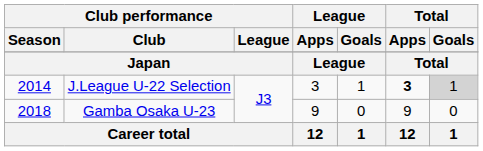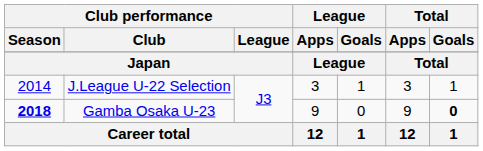(407, 87) bold -> (407, 87) normal
(453, 87) lightgrey background -> (453, 87) no background
(34, 110) normal -> (34, 110) bold
(453, 110) normal -> (453, 110) bold
